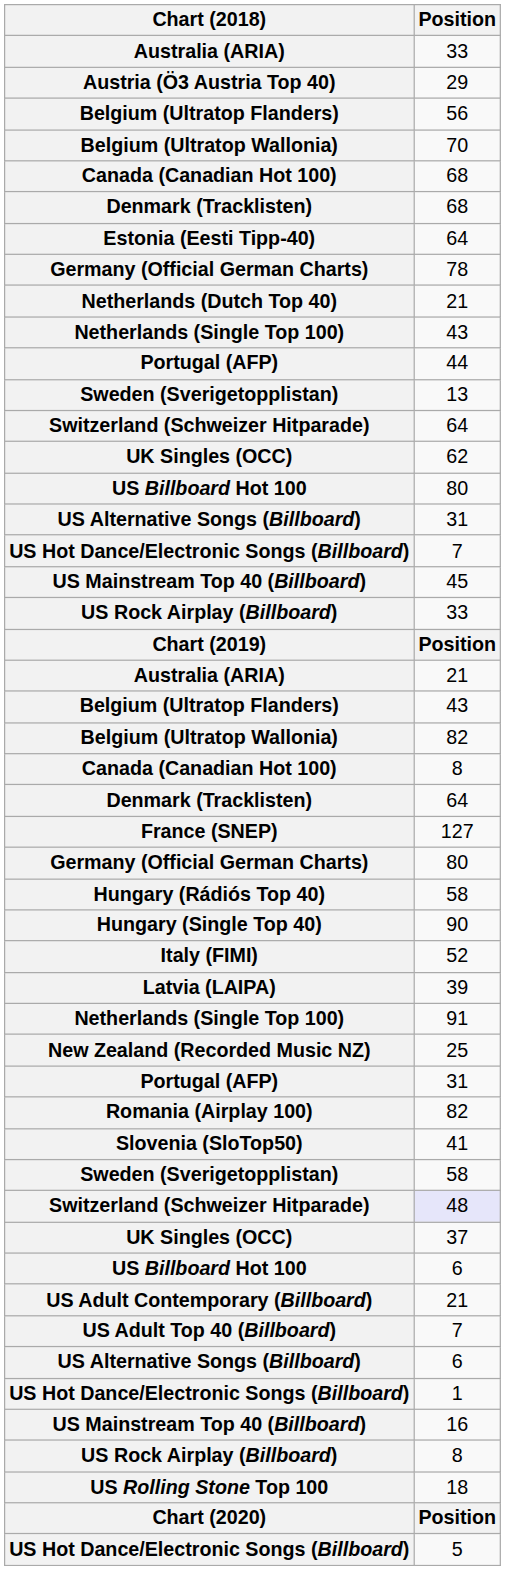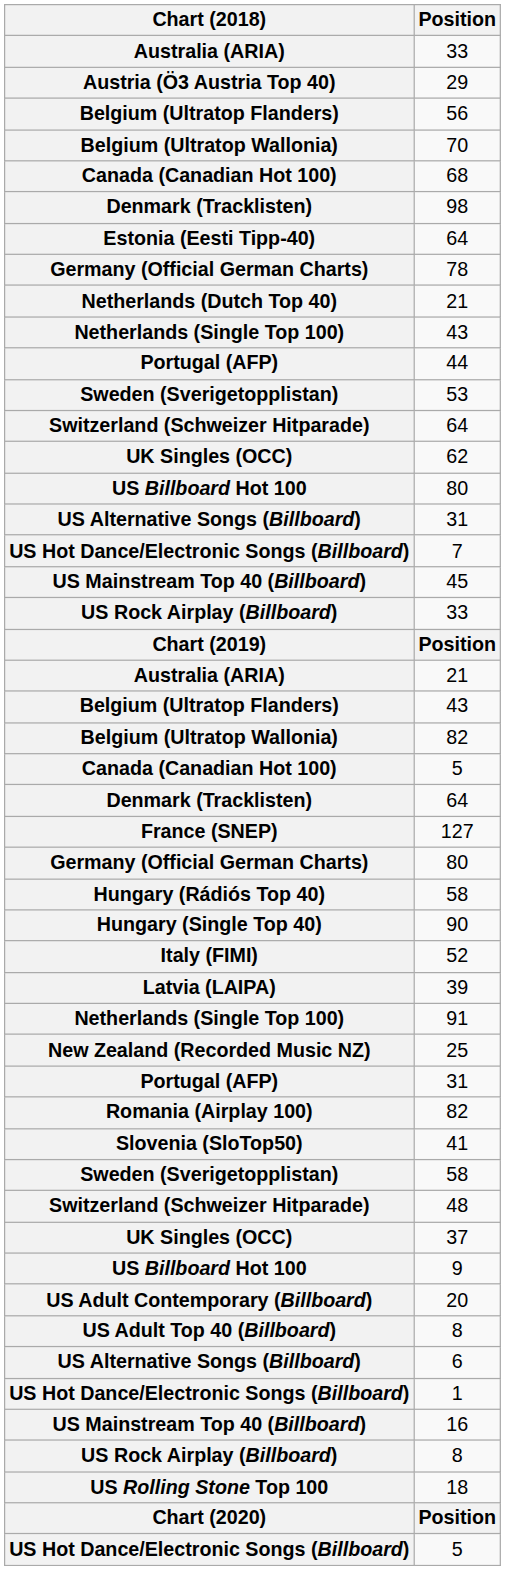(457, 207) 68 -> (457, 207) 98
(457, 394) 13 -> (457, 394) 53
(457, 769) 8 -> (457, 769) 5
(457, 1206) lavender background -> (457, 1206) no background
(457, 1268) 6 -> (457, 1268) 9
(457, 1299) 21 -> (457, 1299) 20
(457, 1330) 7 -> (457, 1330) 8
